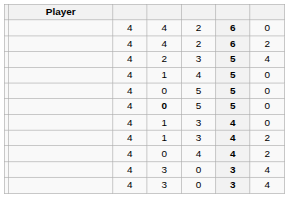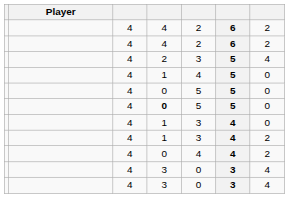(267, 28) 0 -> (267, 28) 2
